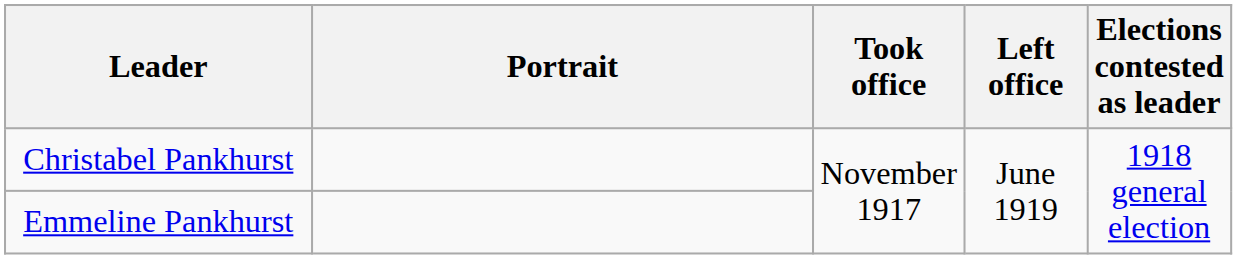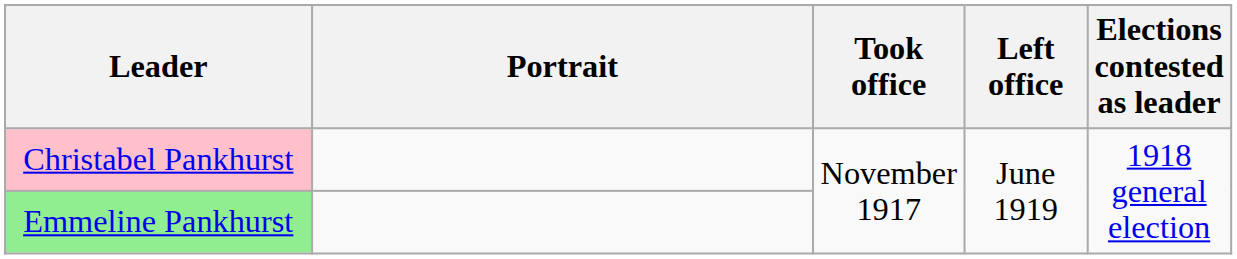(158, 159) no background -> (158, 159) pink background
(158, 221) no background -> (158, 221) lightgreen background
